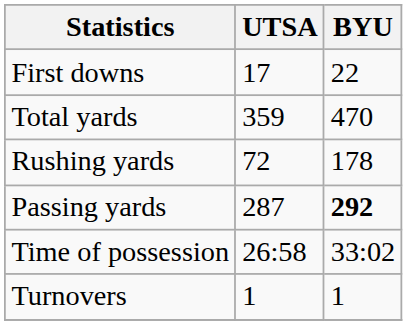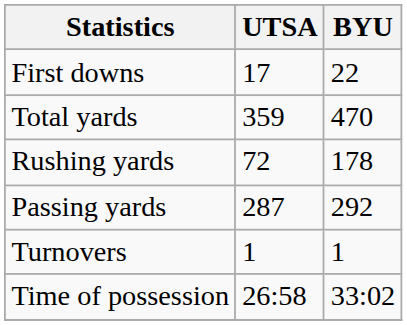(352, 206) bold -> (352, 206) normal
rows swapped: (69, 296) <-> (120, 251)
